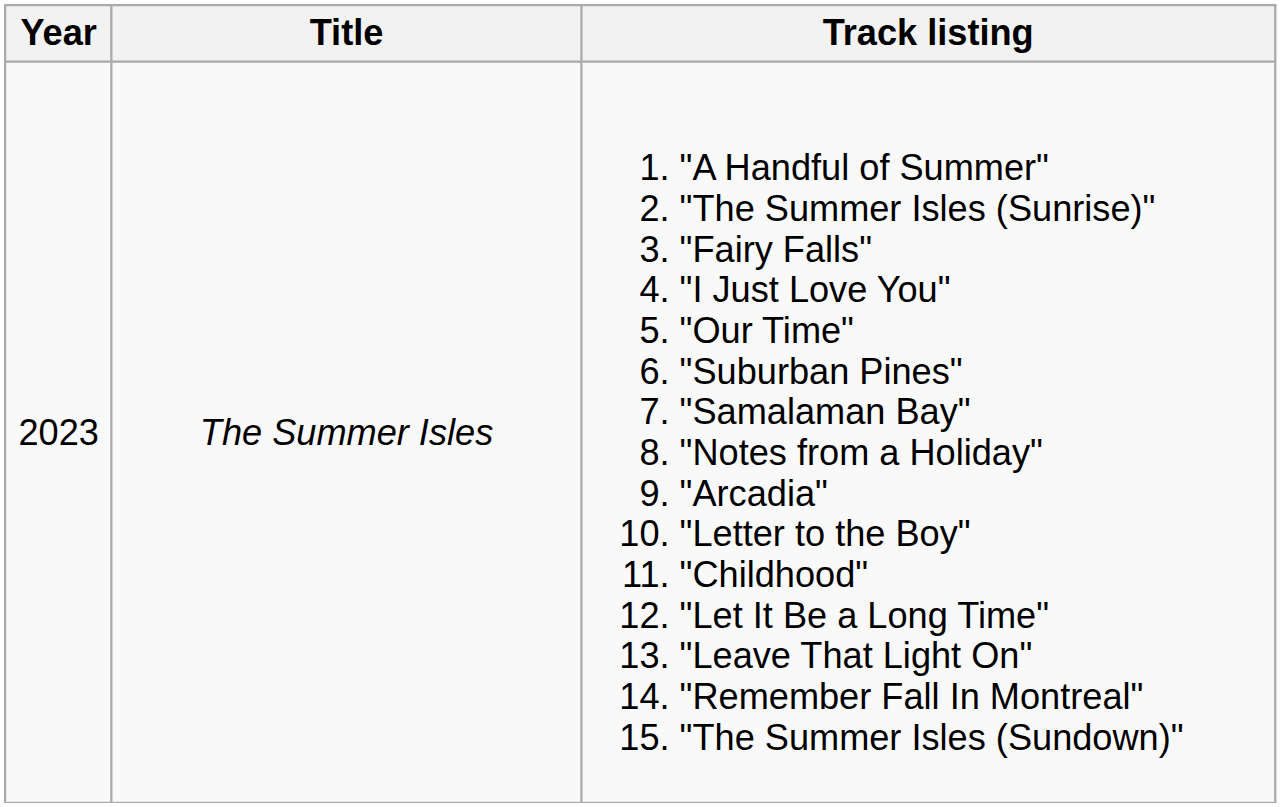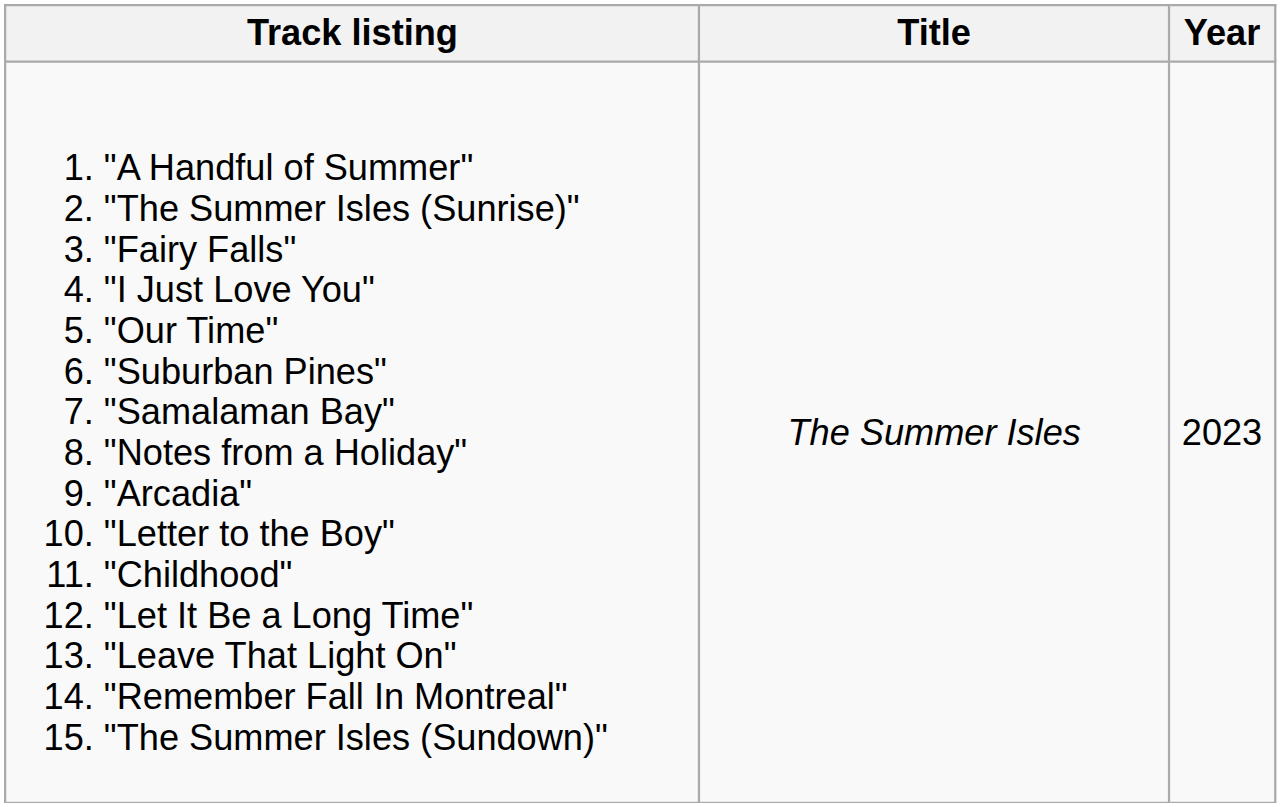columns swapped: (59, 33) <-> (928, 33)
